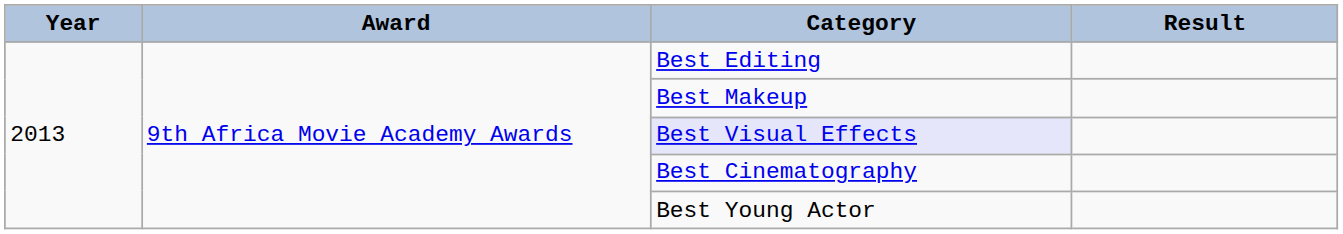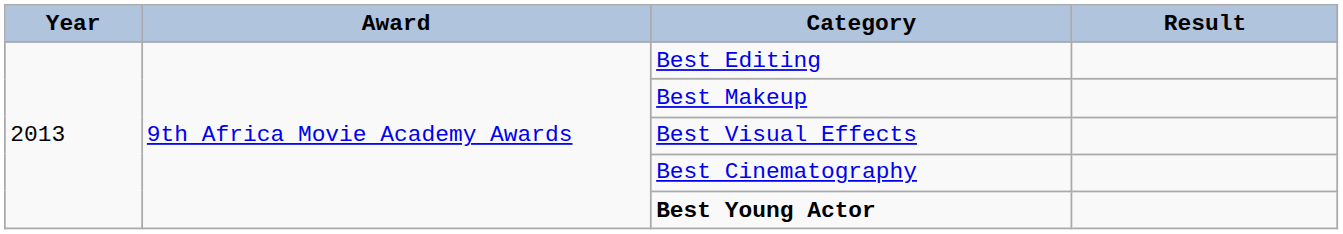(787, 135) lavender background -> (787, 135) no background
(766, 210) normal -> (766, 210) bold
